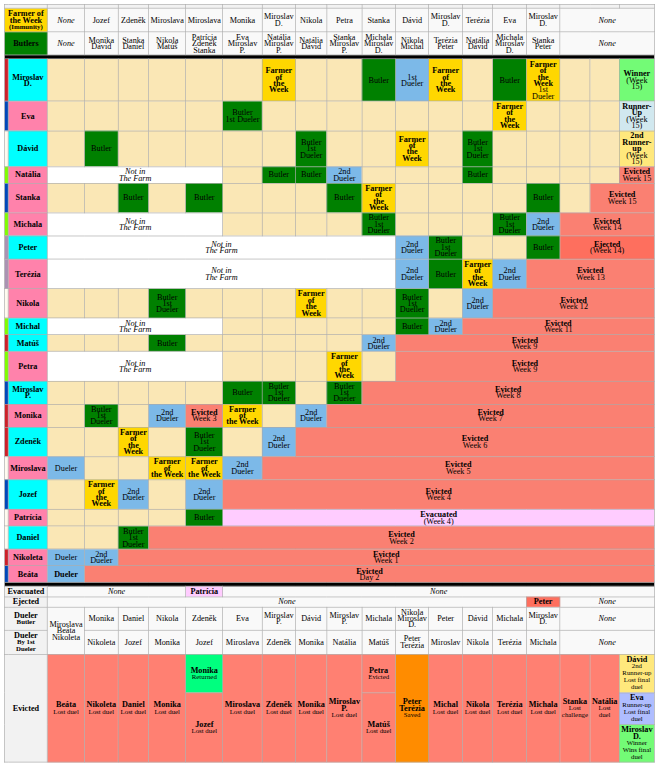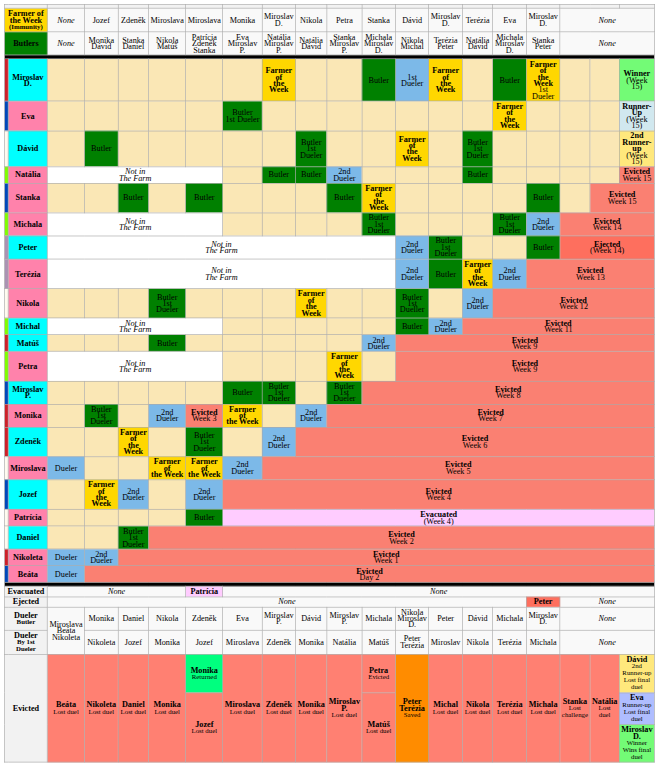(66, 574) bold -> (66, 574) normal
